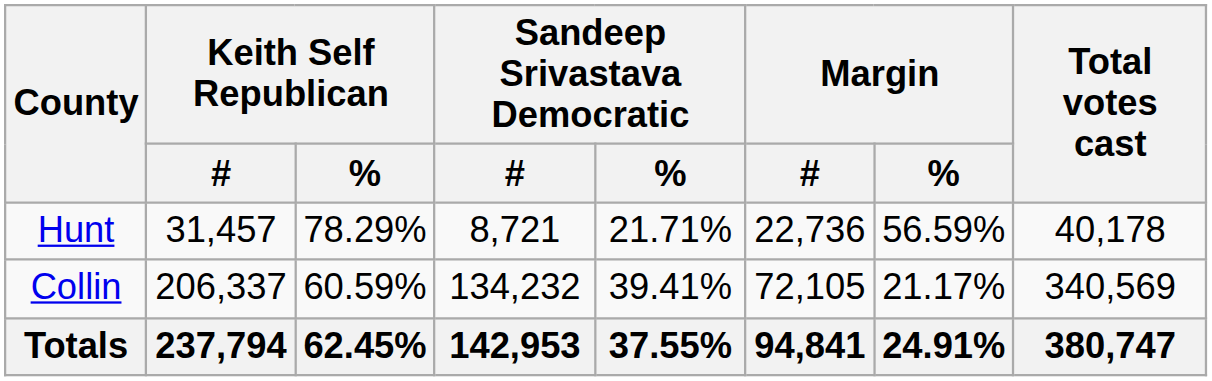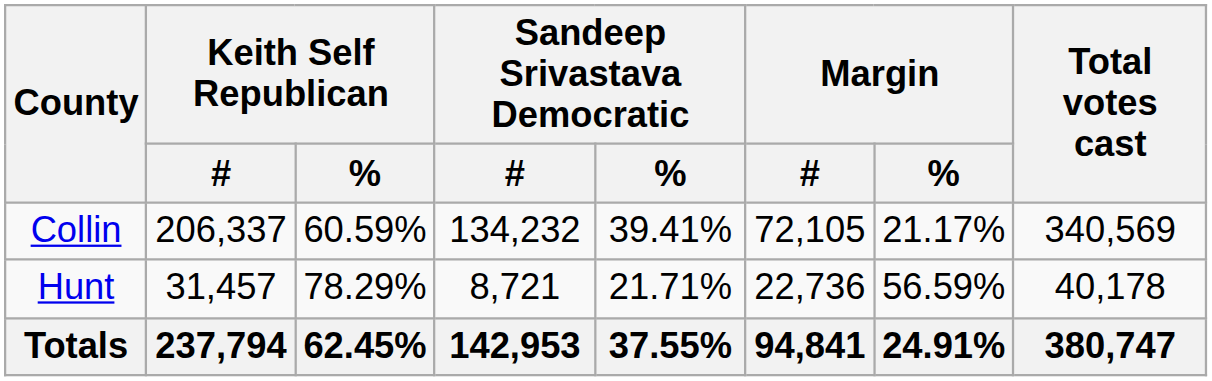rows swapped: (76, 287) <-> (76, 230)
